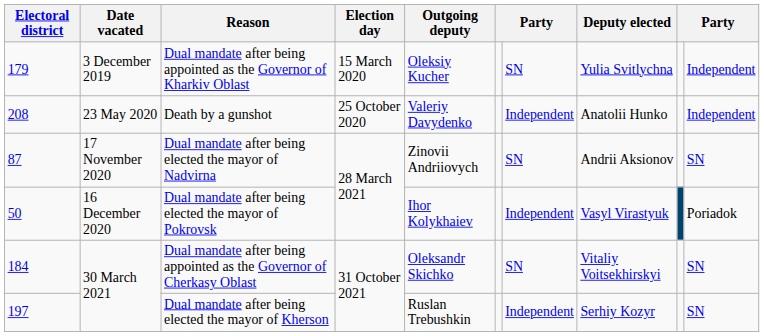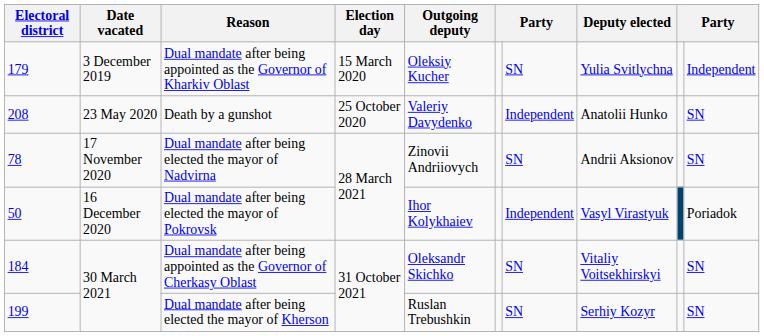(721, 114) Independent -> (696, 114) SN
(15, 160) 87 -> (15, 160) 78
(18, 312) 197 -> (18, 312) 199
(540, 312) Independent -> (514, 312) SN
